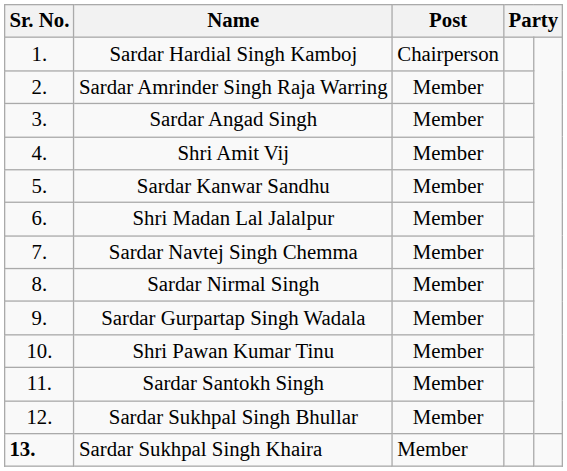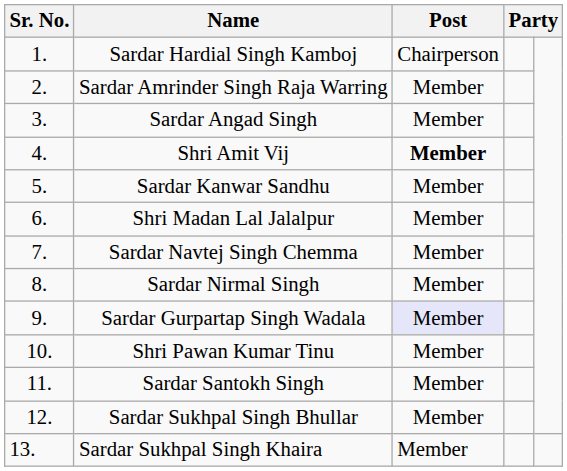(448, 152) normal -> (448, 152) bold
(448, 317) no background -> (448, 317) lavender background
(22, 449) bold -> (22, 449) normal
